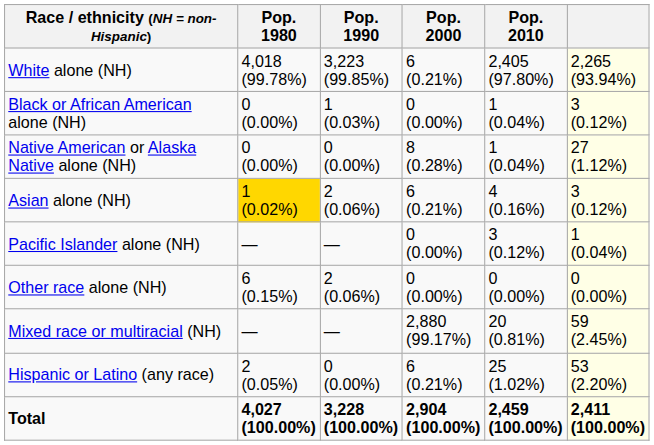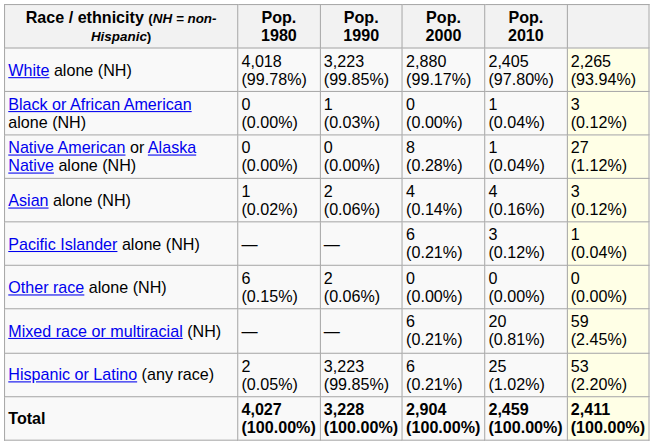(434, 70) 6 (0.21%) -> (439, 70) 2,880 (99.17%)
(270, 201) gold background -> (270, 201) no background
(434, 201) 6 (0.21%) -> (434, 201) 4 (0.14%)
(434, 244) 0 (0.00%) -> (434, 244) 6 (0.21%)
(439, 331) 2,880 (99.17%) -> (434, 331) 6 (0.21%)
(352, 375) 0 (0.00%) -> (356, 375) 3,223 (99.85%)
